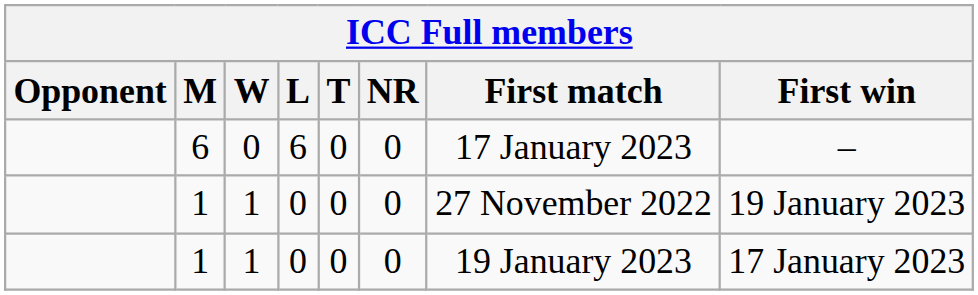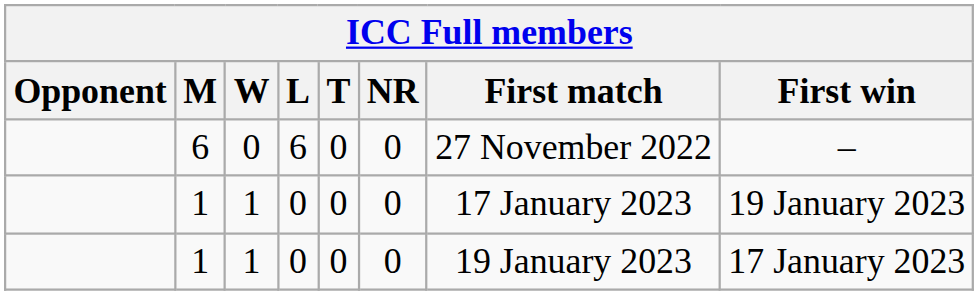(573, 146) 17 January 2023 -> (573, 146) 27 November 2022
(573, 203) 27 November 2022 -> (573, 203) 17 January 2023
